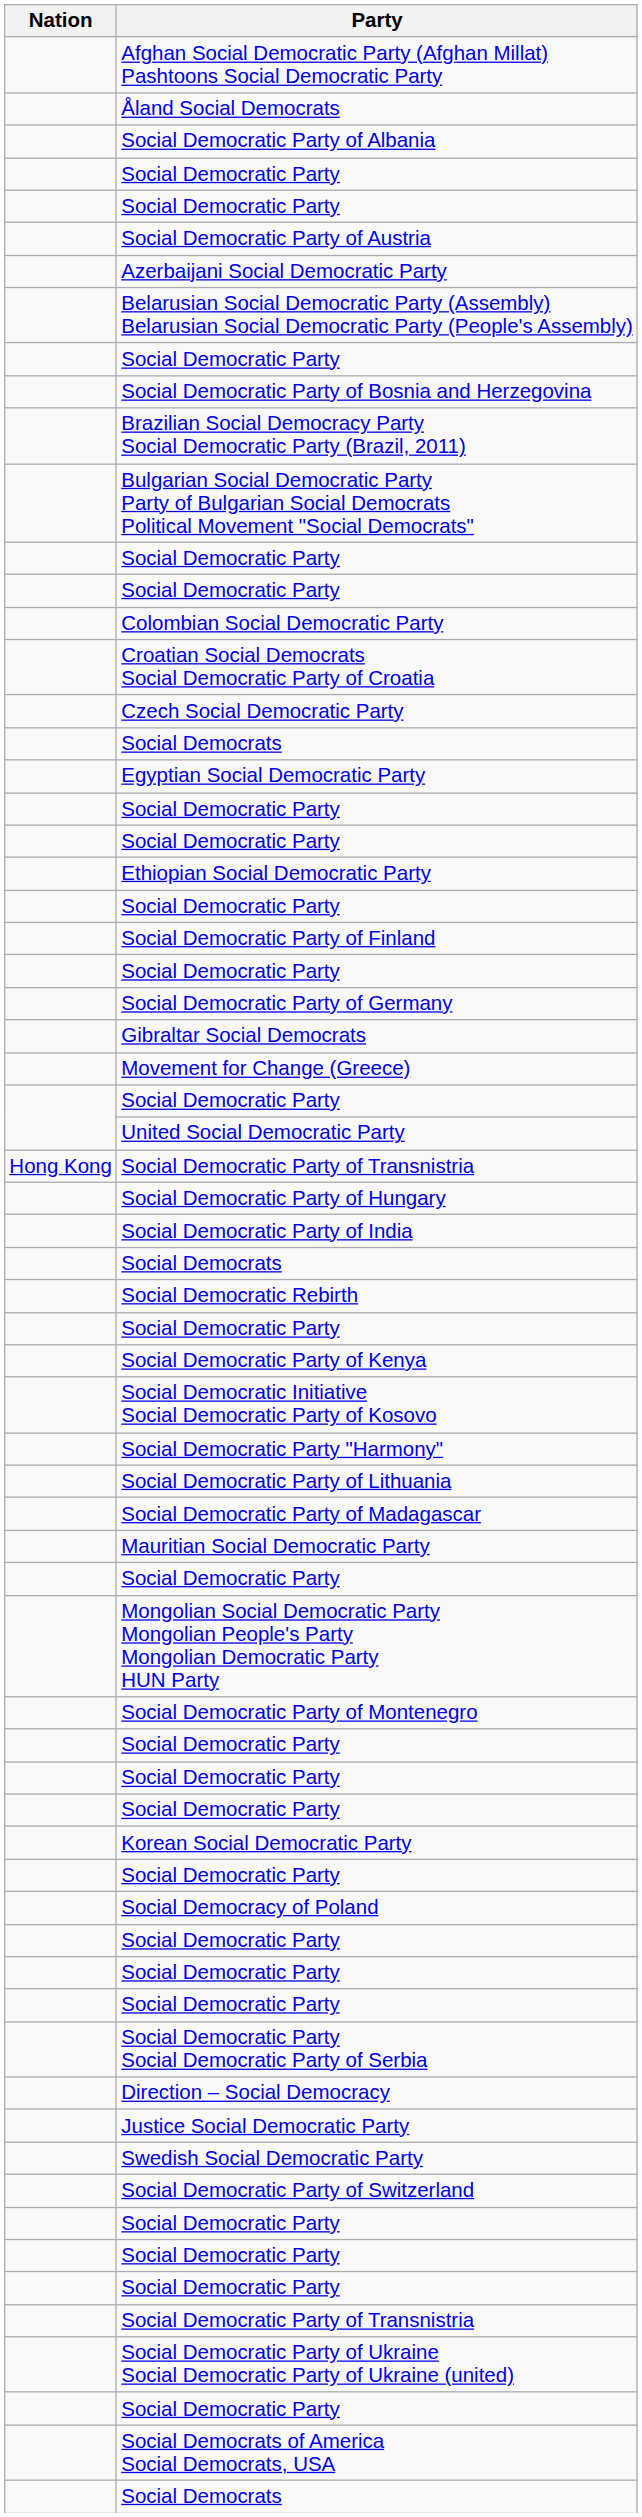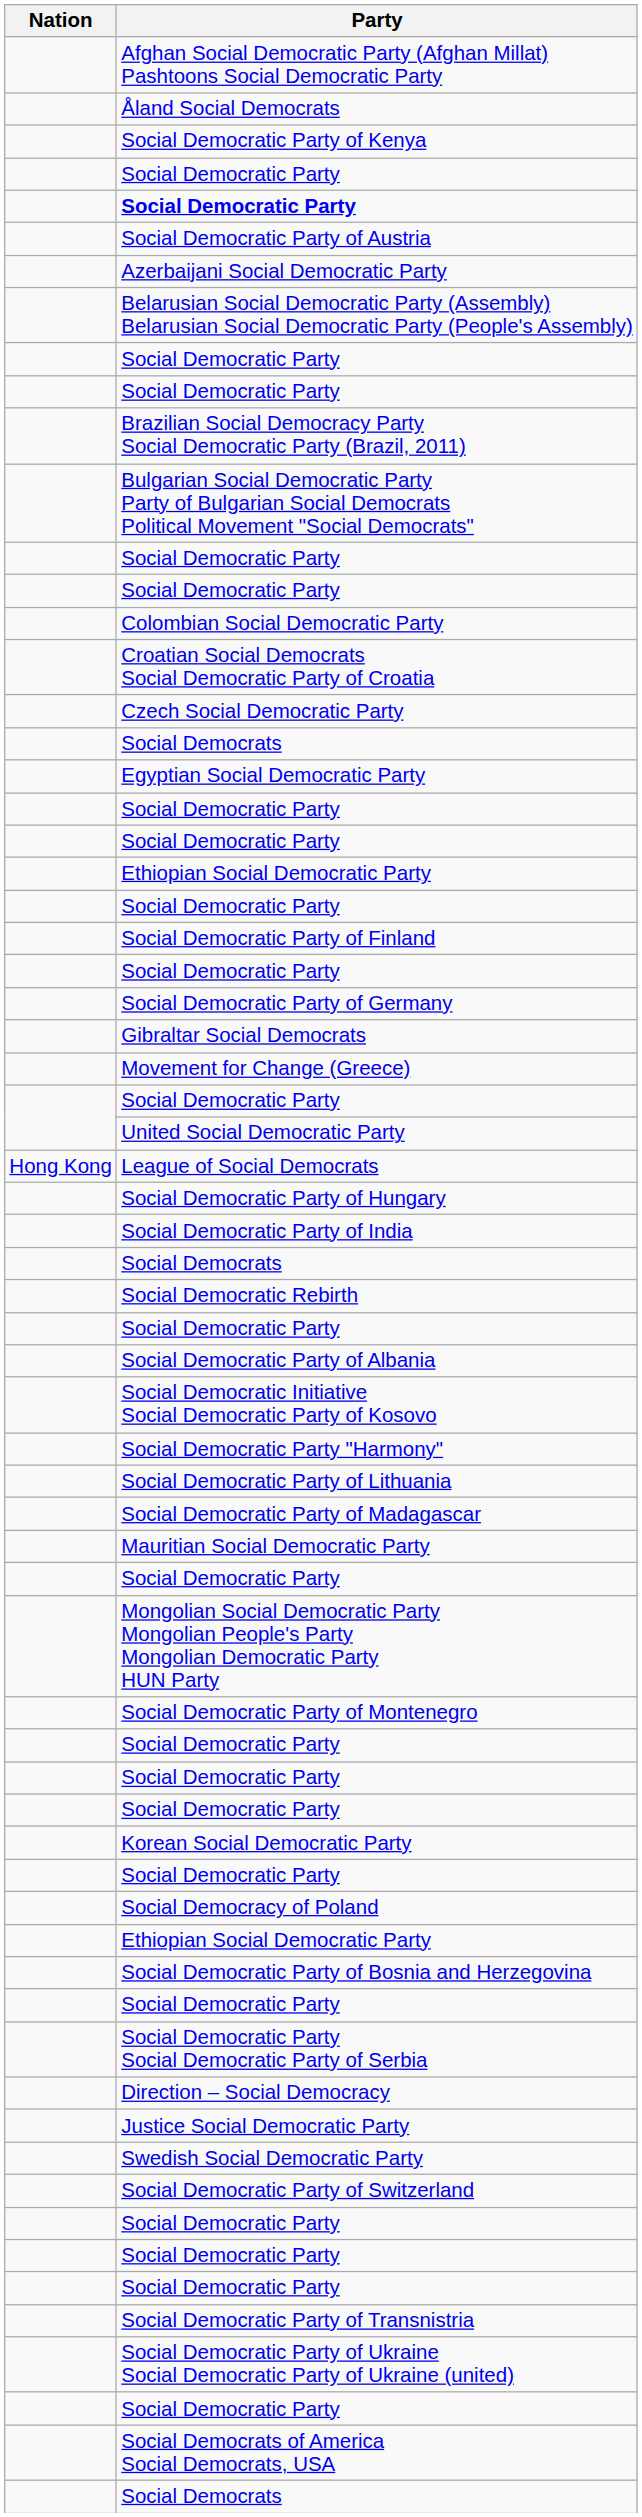(278, 141) Social Democratic Party of Albania -> (274, 141) Social Democratic Party of Kenya
(231, 206) normal -> (239, 206) bold
(356, 391) Social Democratic Party of Bosnia and Herzegovina -> (231, 391) Social Democratic Party
(298, 1165) Social Democratic Party of Transnistria -> (250, 1165) League of Social Democrats
(274, 1360) Social Democratic Party of Kenya -> (278, 1360) Social Democratic Party of Albania
(231, 1940) Social Democratic Party -> (276, 1940) Ethiopian Social Democratic Party
(231, 1972) Social Democratic Party -> (356, 1972) Social Democratic Party of Bosnia and Herzegovina
